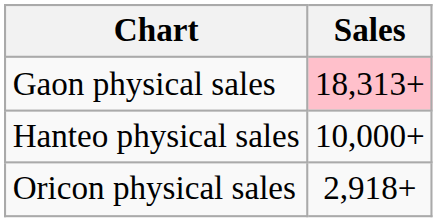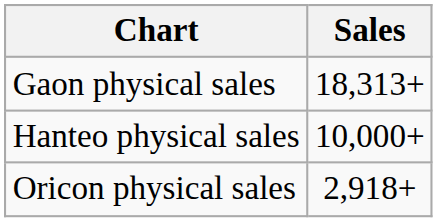(370, 83) pink background -> (370, 83) no background
